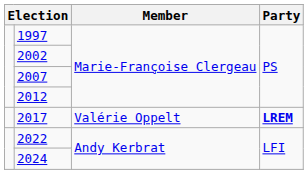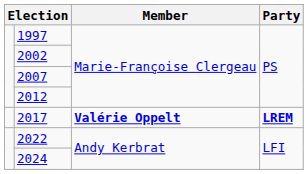(127, 118) normal -> (127, 118) bold
